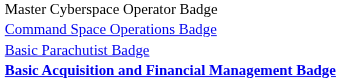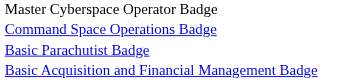(170, 70) bold -> (161, 70) normal
